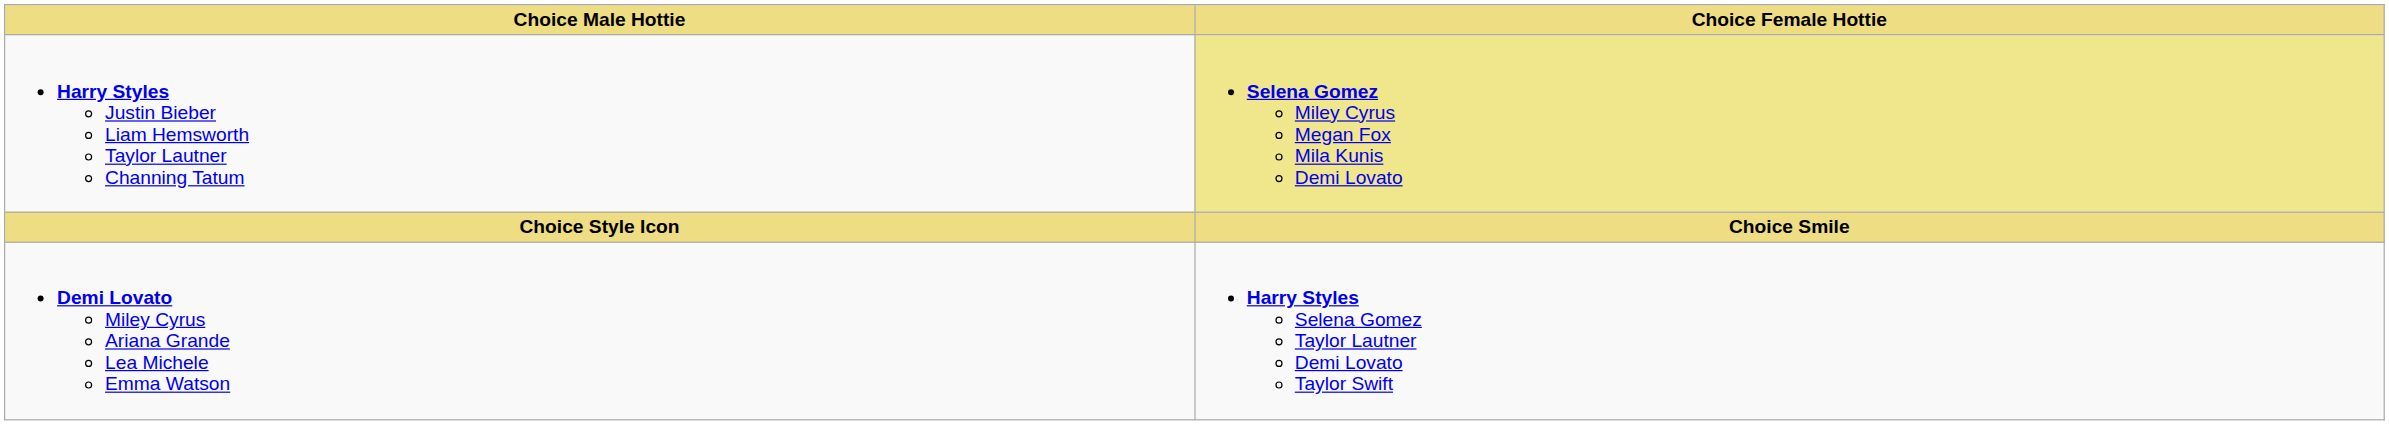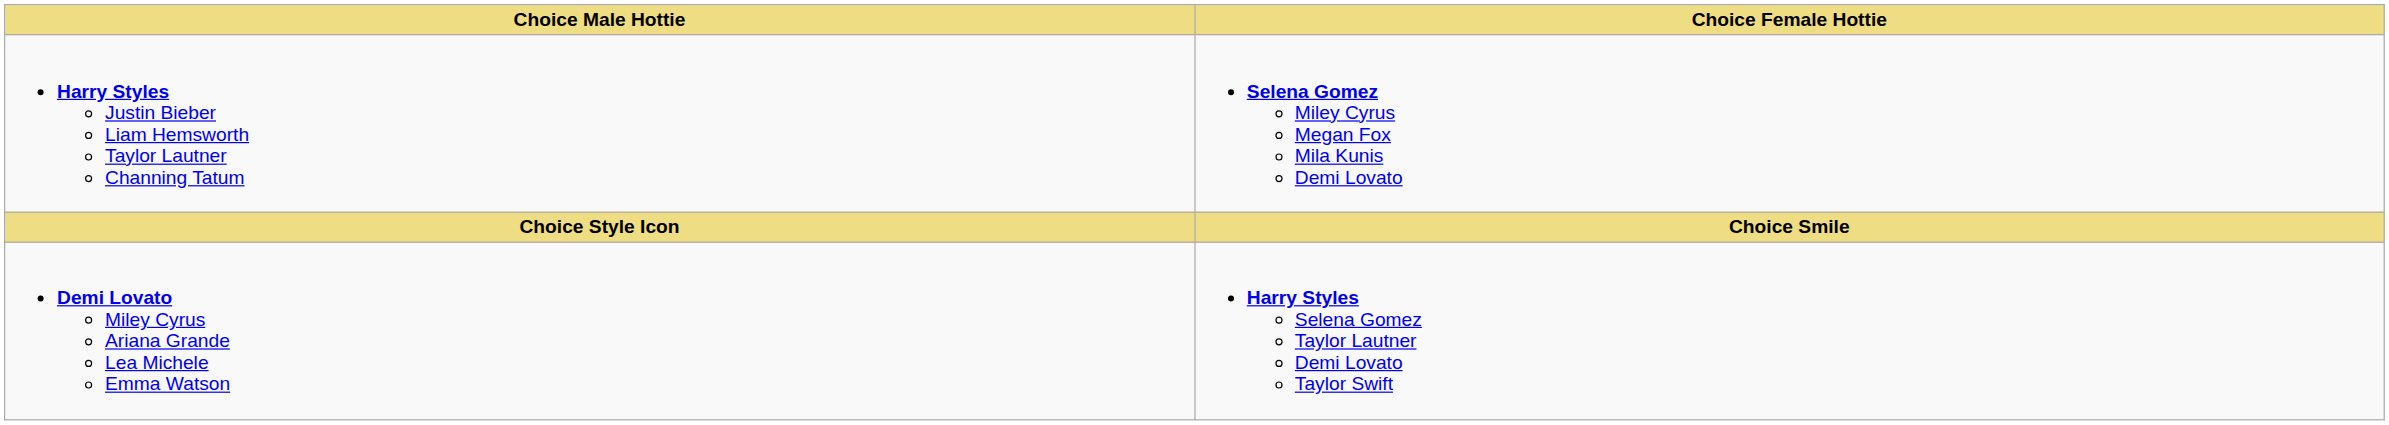(1789, 134) khaki background -> (1789, 134) no background
